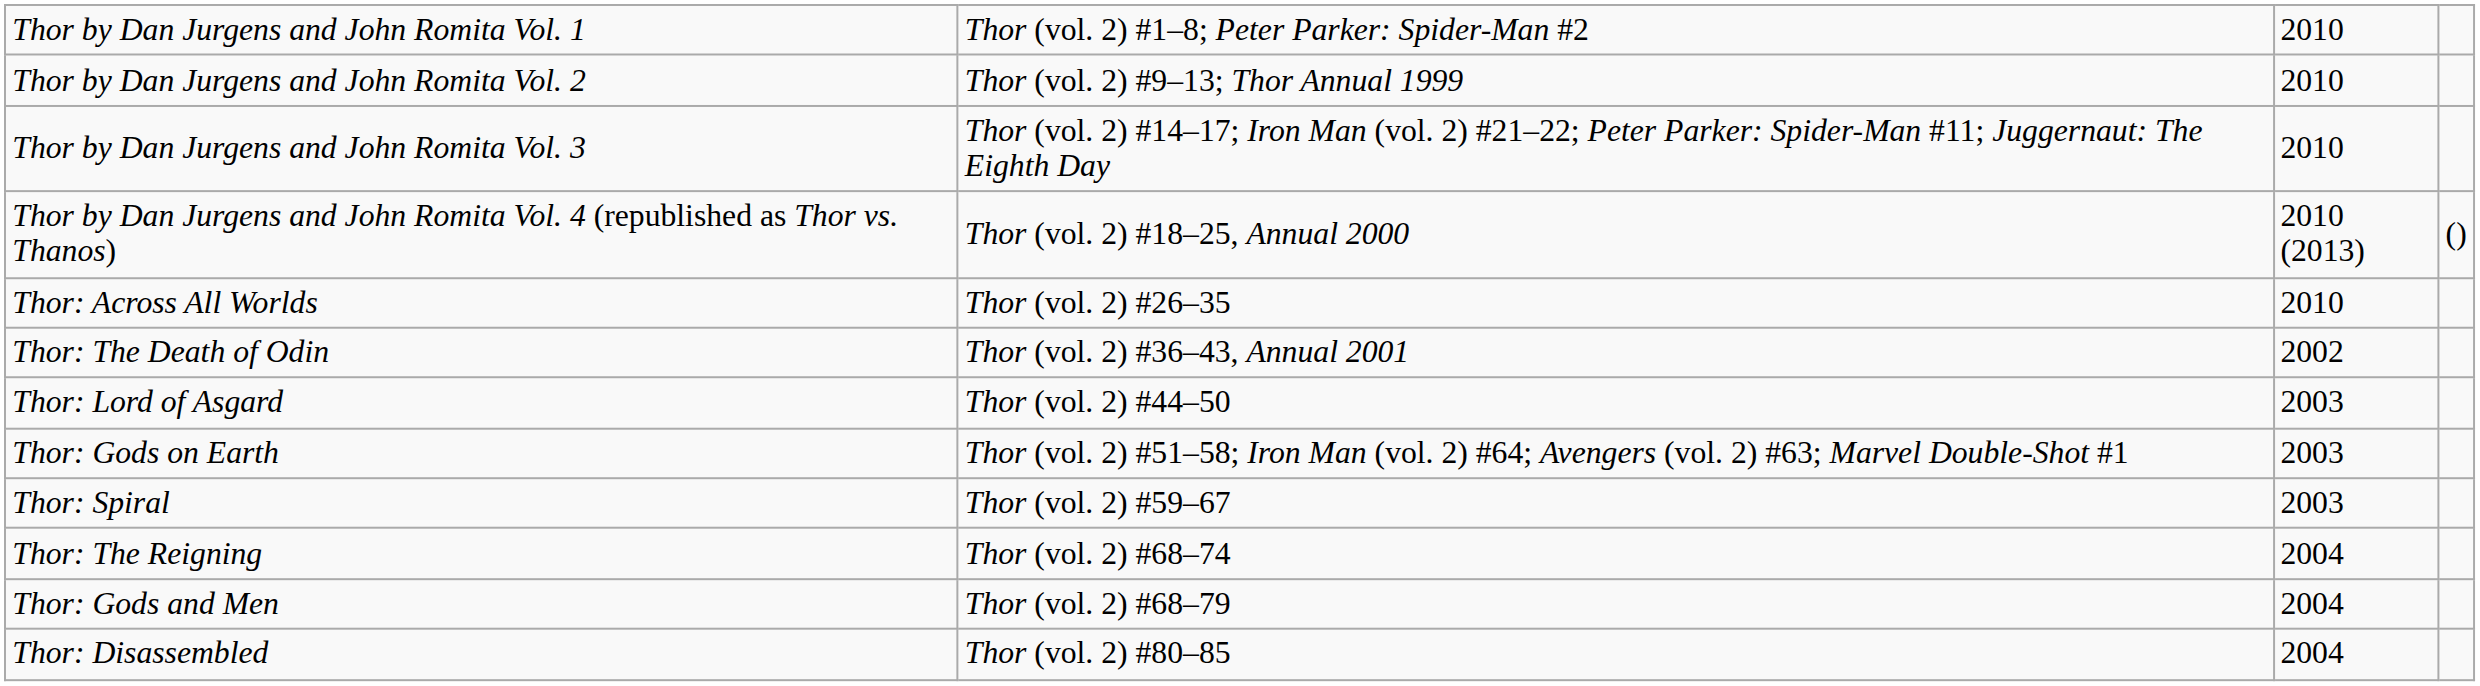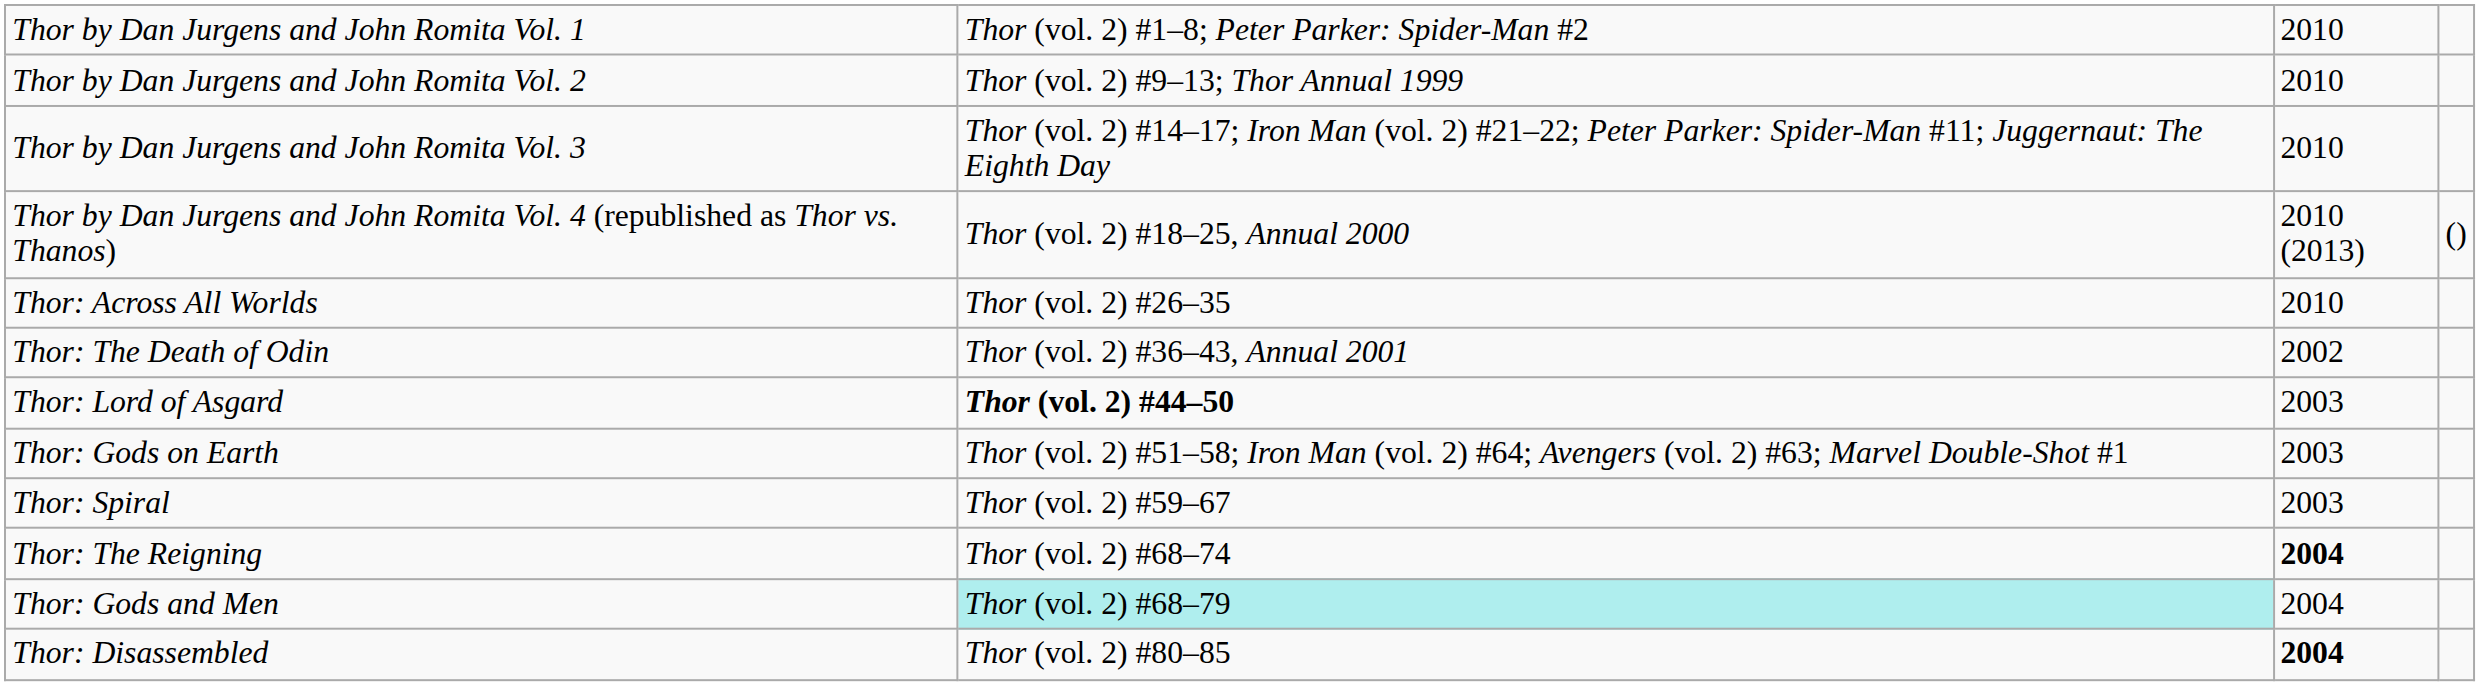(1098, 402) normal -> (1099, 402) bold
(2312, 553) normal -> (2312, 553) bold
(1098, 603) no background -> (1098, 603) paleturquoise background
(2312, 653) normal -> (2312, 653) bold
